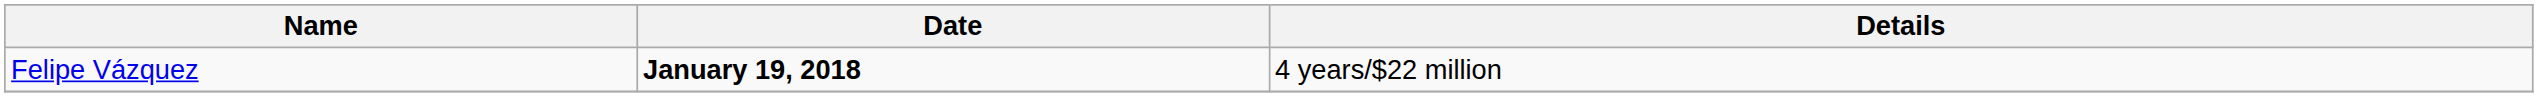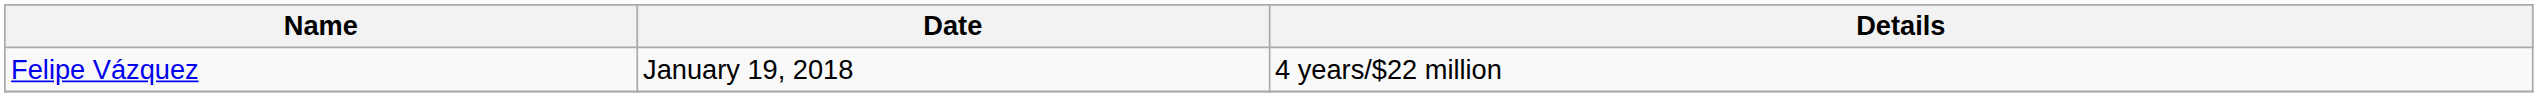(752, 69) bold -> (748, 69) normal
